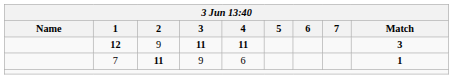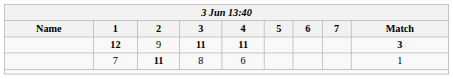(201, 61) 9 -> (201, 61) 8
(400, 61) bold -> (400, 61) normal
